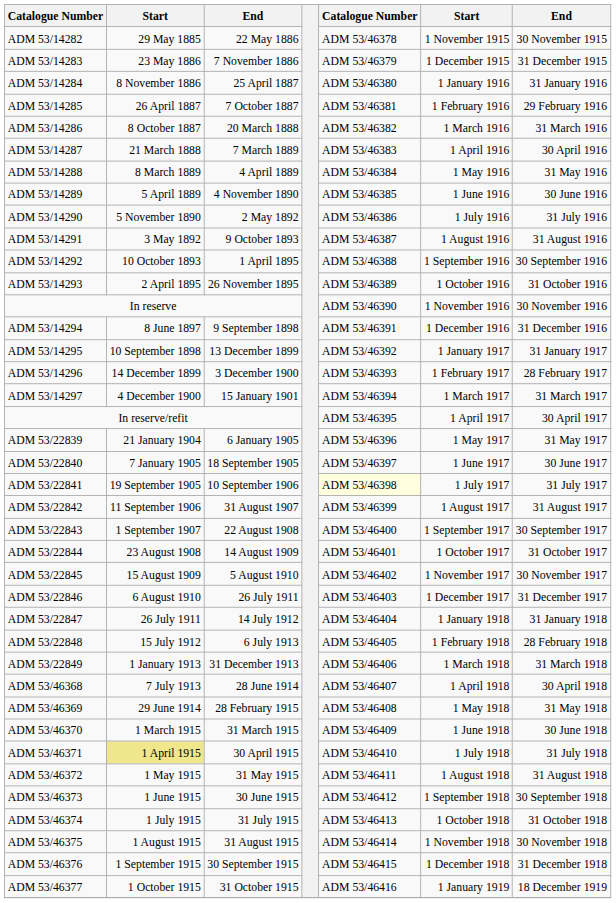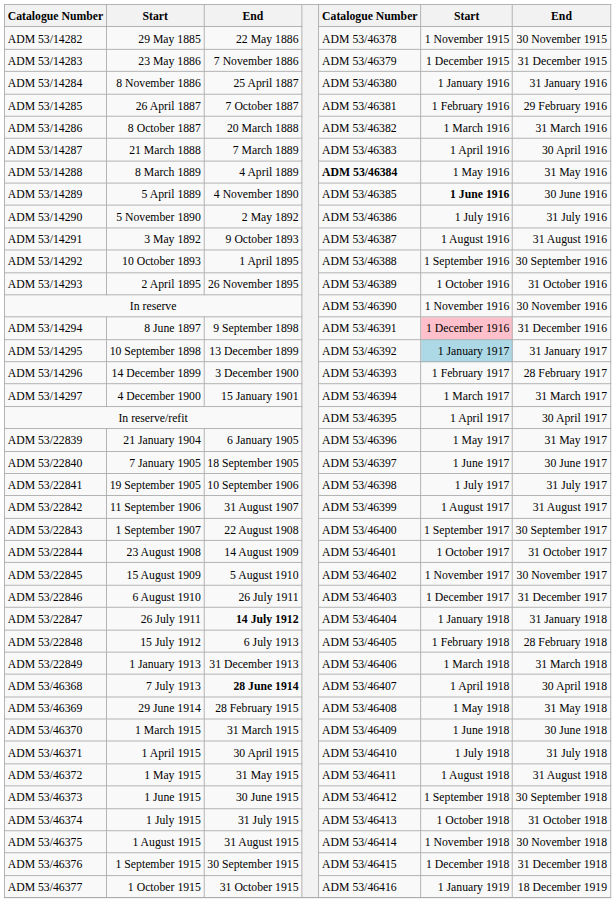(359, 172) normal -> (360, 171) bold
(481, 195) normal -> (480, 194) bold
(468, 329) no background -> (468, 329) pink background
(474, 351) no background -> (474, 351) lightblue background
(359, 485) lightyellow background -> (359, 485) no background
(268, 619) normal -> (267, 618) bold
(267, 686) normal -> (266, 685) bold
(171, 753) khaki background -> (171, 753) no background
